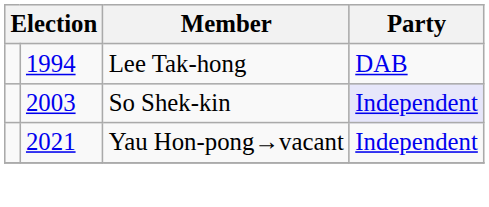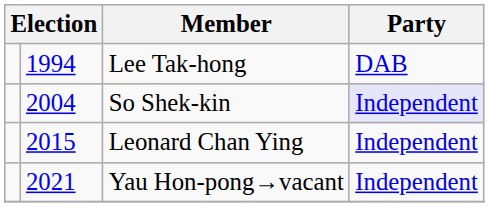(51, 102) 2003 -> (51, 102) 2004
+ row: (206, 142)
